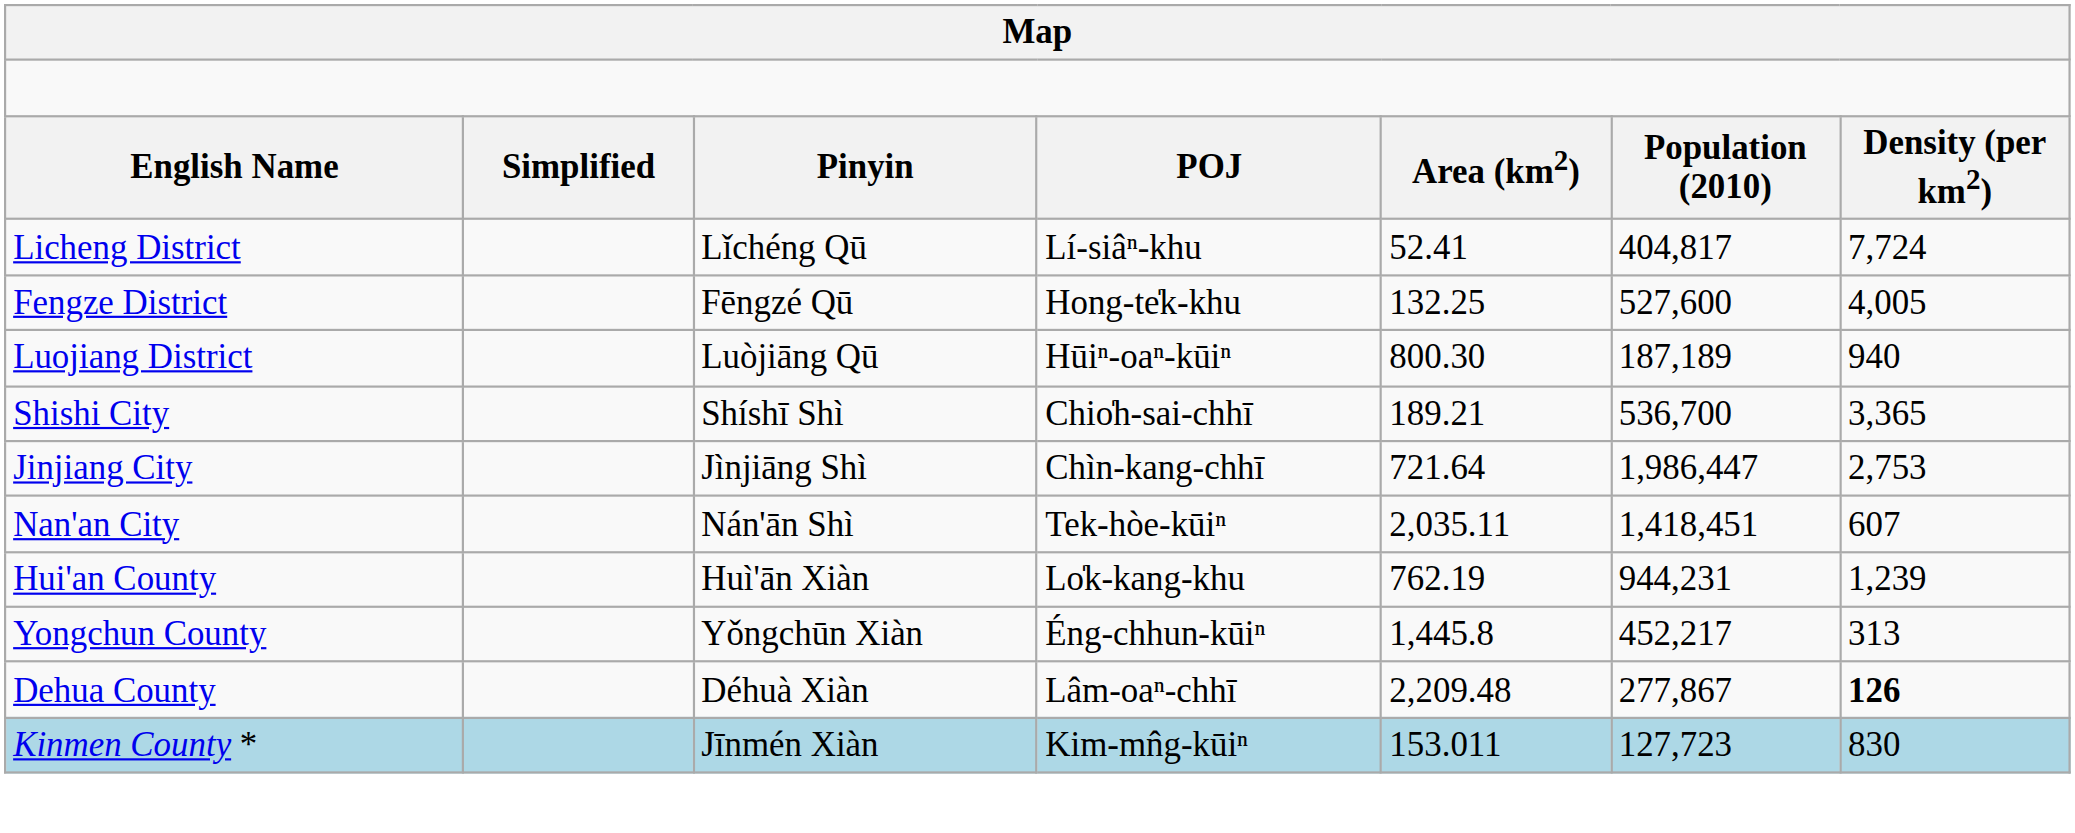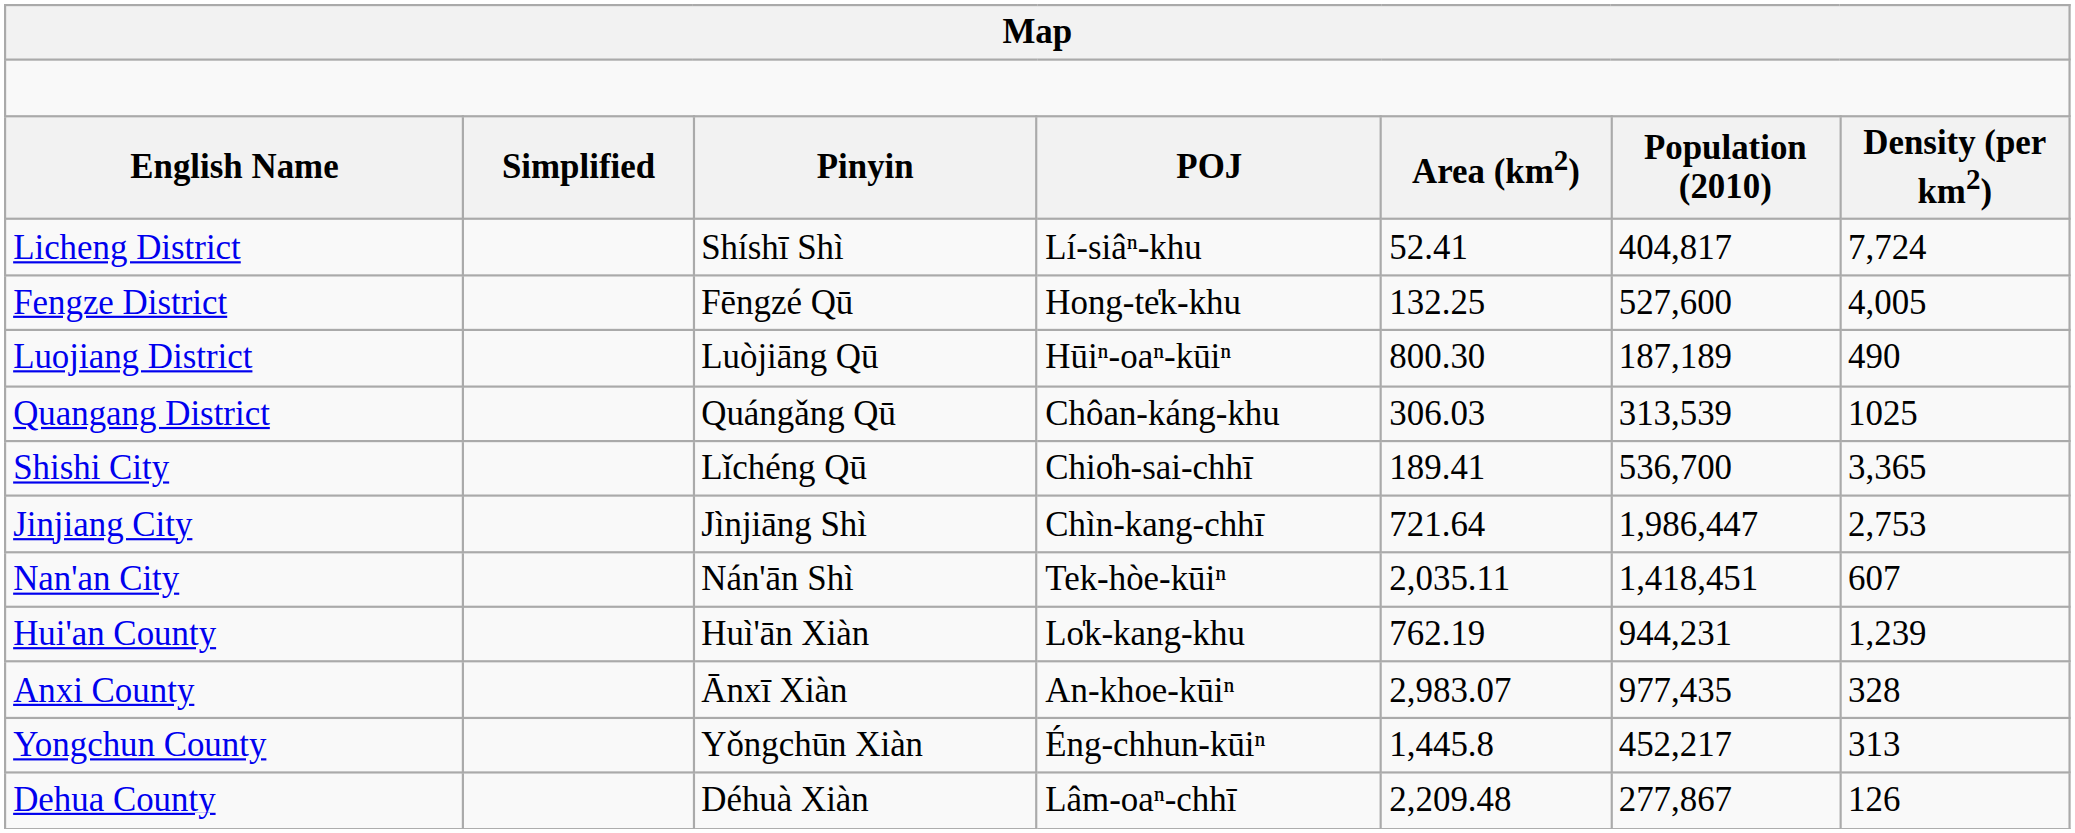(784, 246) Lǐchéng Qū -> (772, 246) Shíshī Shì
(1874, 357) 940 -> (1874, 357) 490
+ row: (141, 412)
(772, 412) Shíshī Shì -> (784, 468) Lǐchéng Qū
(1437, 412) 189.21 -> (1437, 468) 189.41
+ row: (104, 689)
(1874, 689) bold -> (1874, 799) normal
- row: (135, 744)
